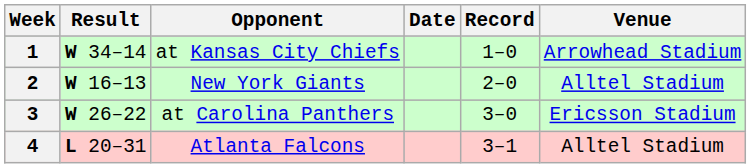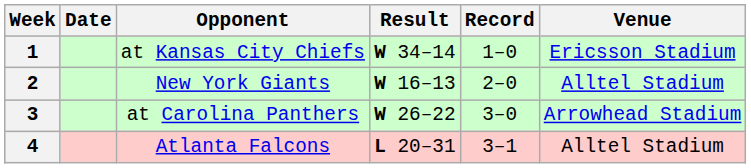columns swapped: (432, 21) <-> (106, 21)
(643, 52) Arrowhead Stadium -> (643, 52) Ericsson Stadium
(643, 115) Ericsson Stadium -> (643, 115) Arrowhead Stadium
